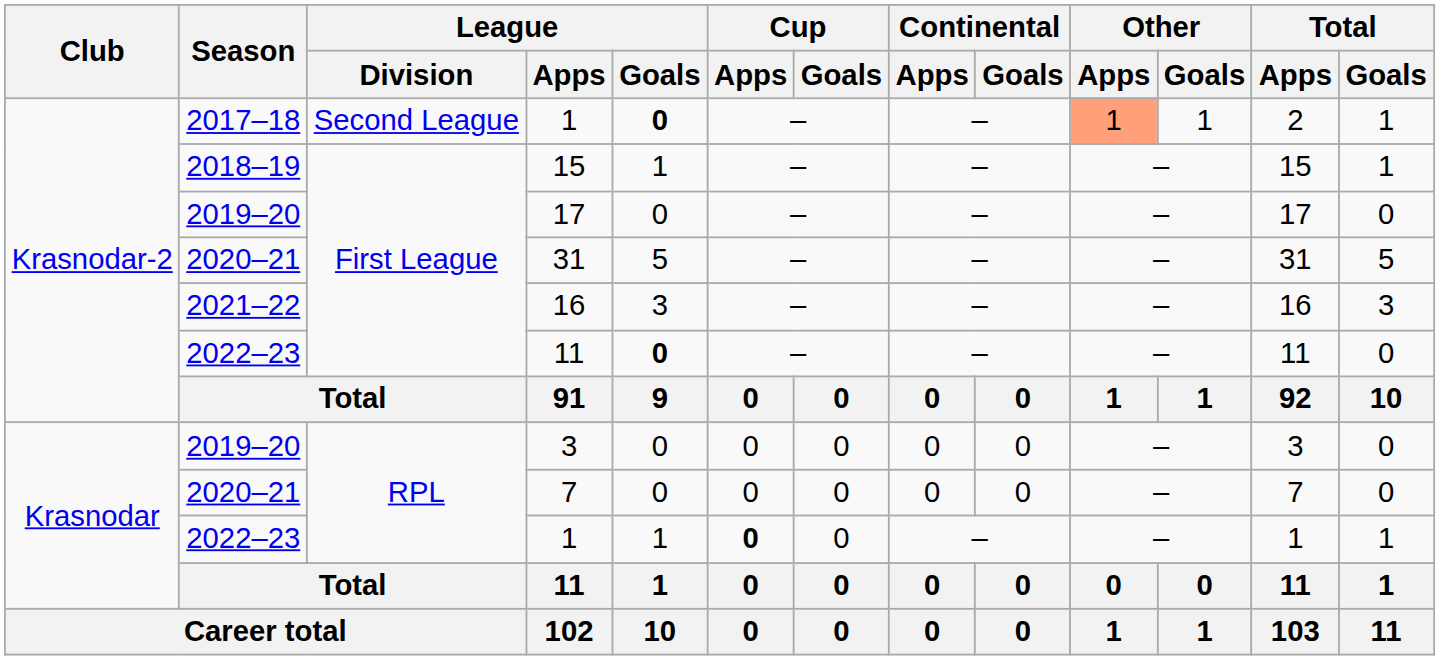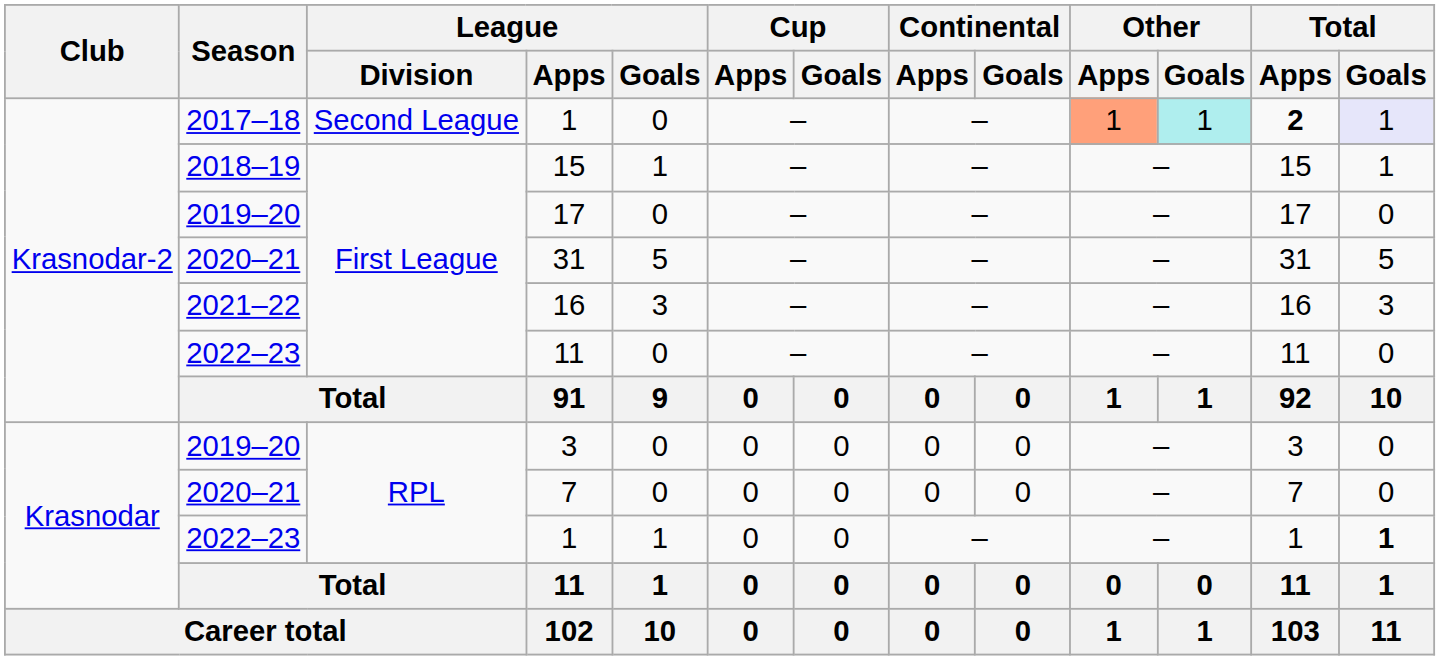(660, 120) bold -> (660, 120) normal
(1205, 120) no background -> (1205, 120) paleturquoise background
(1295, 120) normal -> (1295, 120) bold
(1386, 120) no background -> (1386, 120) lavender background
(660, 352) bold -> (660, 352) normal
(751, 538) bold -> (751, 538) normal
(1386, 538) normal -> (1386, 538) bold
